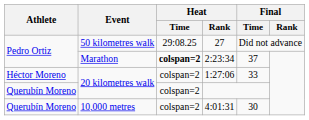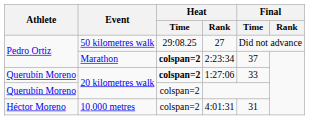(36, 75) Héctor Moreno -> (41, 75) Querubín Moreno
(180, 75) normal -> (180, 75) bold
(41, 107) Querubín Moreno -> (36, 107) Héctor Moreno
(253, 107) 30 -> (253, 107) 31
